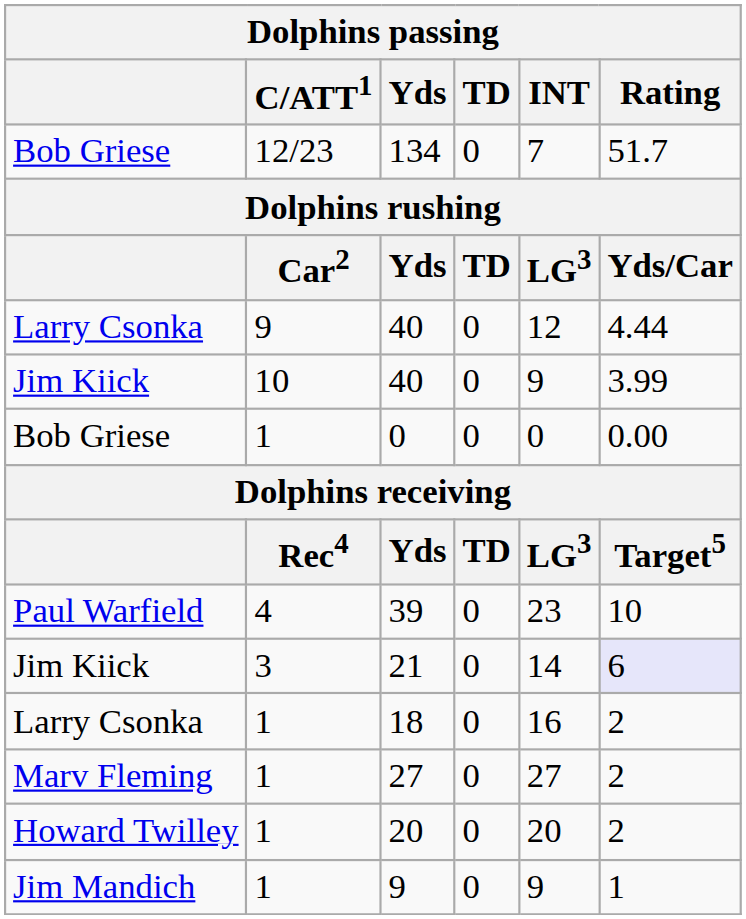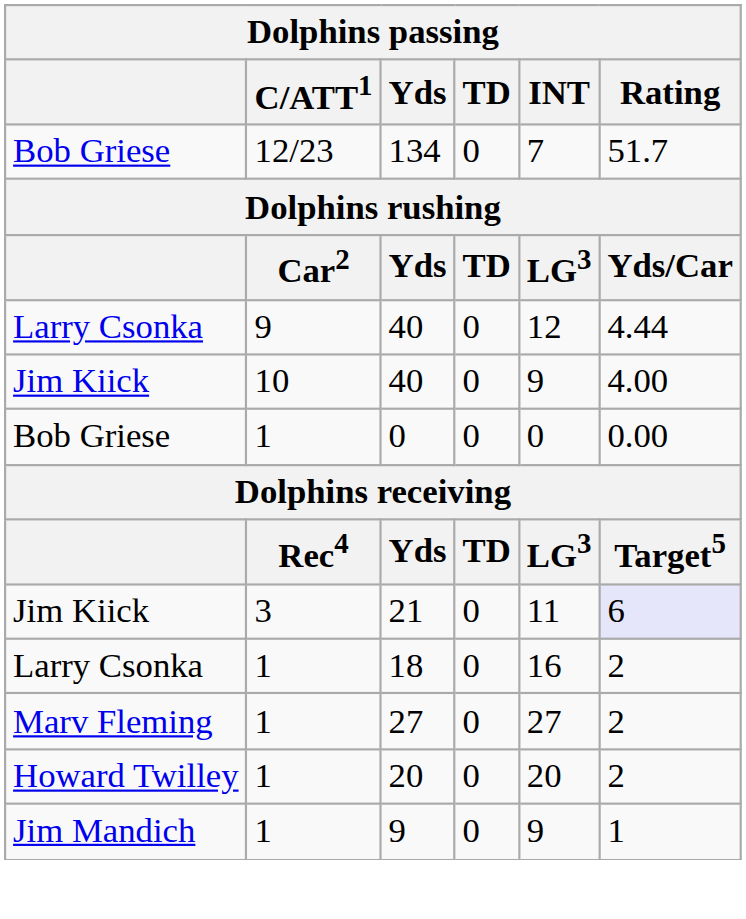(638, 381) 3.99 -> (638, 381) 4.00
- row: (108, 610)
(544, 665) 14 -> (543, 610) 11
